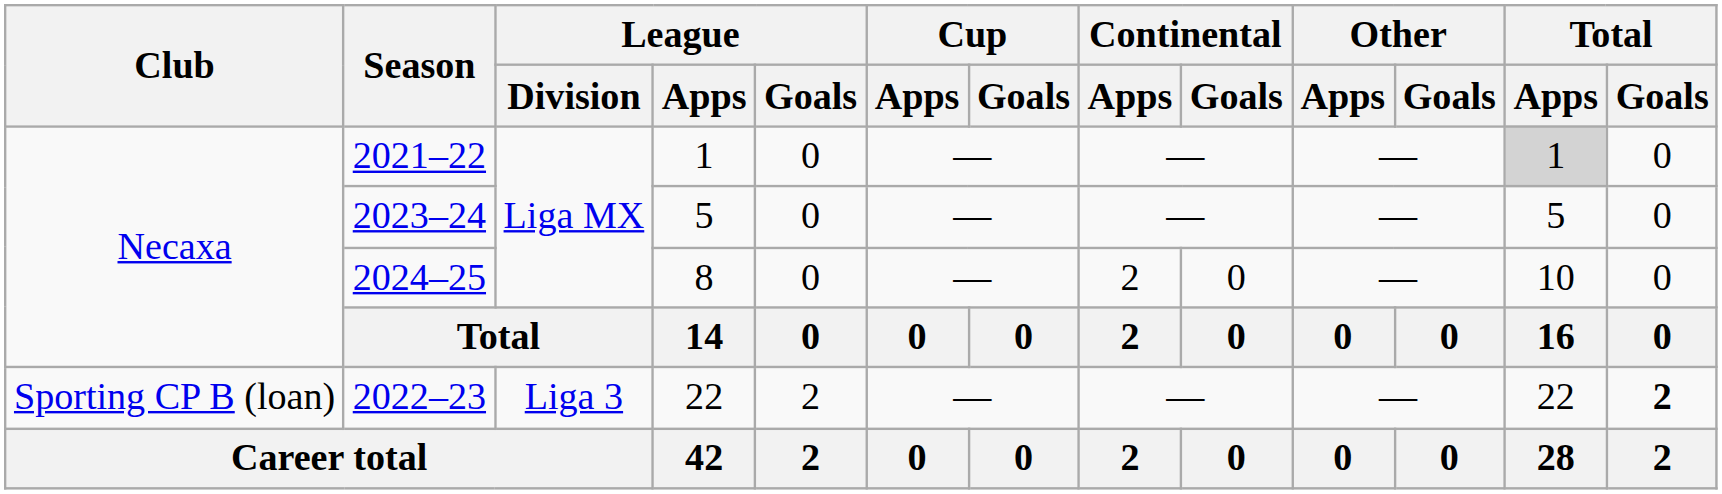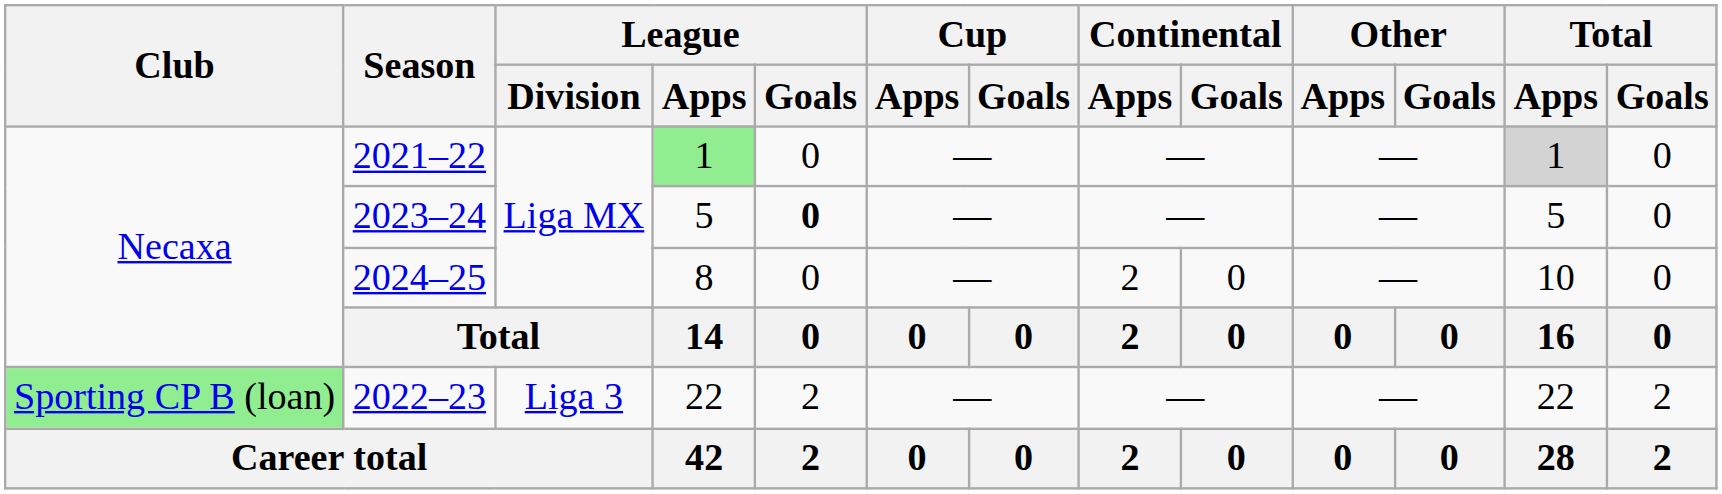(704, 155) no background -> (704, 155) lightgreen background
(811, 215) normal -> (811, 215) bold
(175, 397) no background -> (175, 397) lightgreen background
(1662, 397) bold -> (1662, 397) normal
